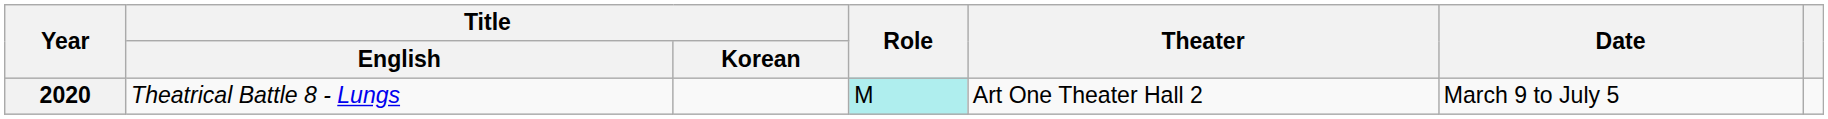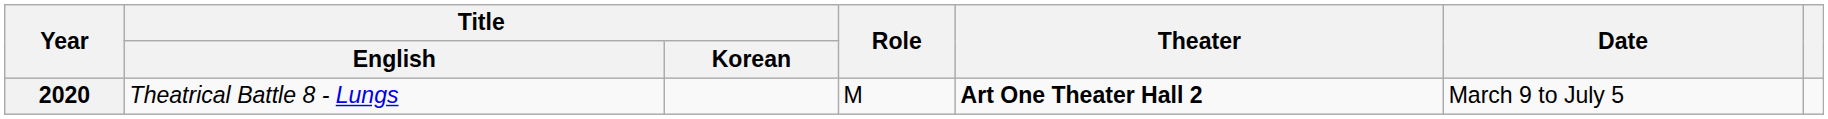(864, 95) paleturquoise background -> (853, 95) no background
(1088, 95) normal -> (1082, 95) bold
